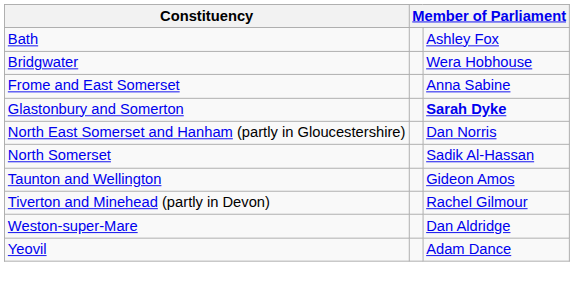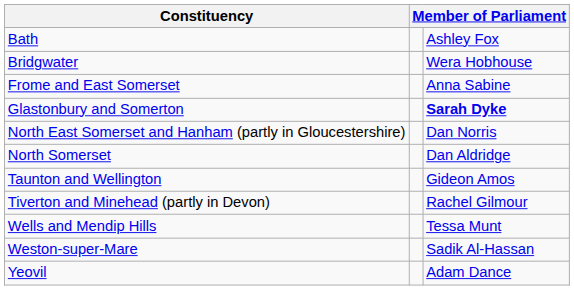(480, 156) Sadik Al-Hassan -> (468, 156) Dan Aldridge
+ row: (82, 226)
(468, 226) Dan Aldridge -> (480, 249) Sadik Al-Hassan
